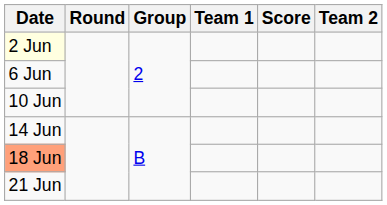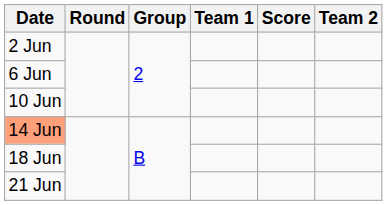(30, 46) lightyellow background -> (30, 46) no background
(35, 130) no background -> (35, 130) lightsalmon background
(35, 158) lightsalmon background -> (35, 158) no background
